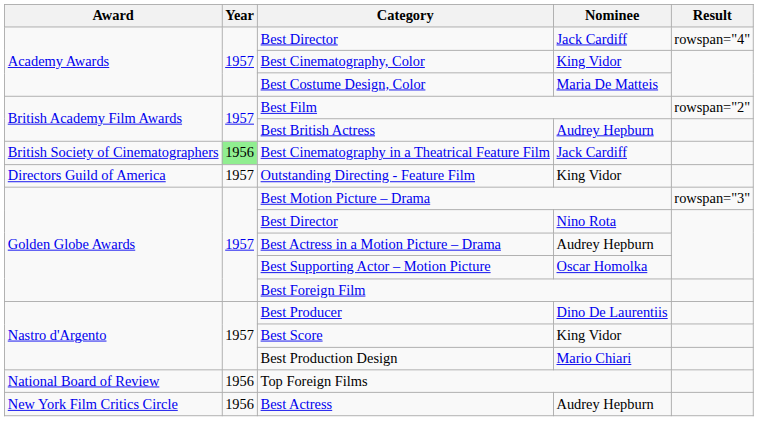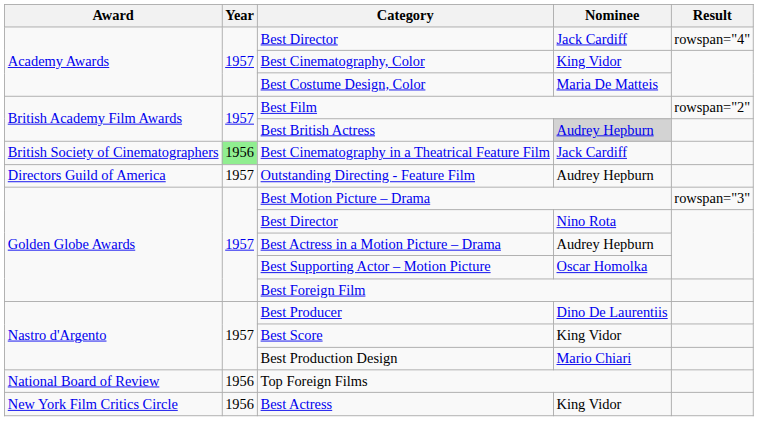(605, 130) no background -> (605, 130) lightgrey background
(589, 175) King Vidor -> (605, 175) Audrey Hepburn
(605, 404) Audrey Hepburn -> (589, 404) King Vidor
